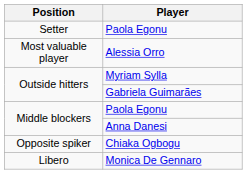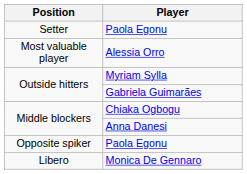(136, 110) Paola Egonu -> (143, 110) Chiaka Ogbogu
(143, 144) Chiaka Ogbogu -> (136, 144) Paola Egonu
